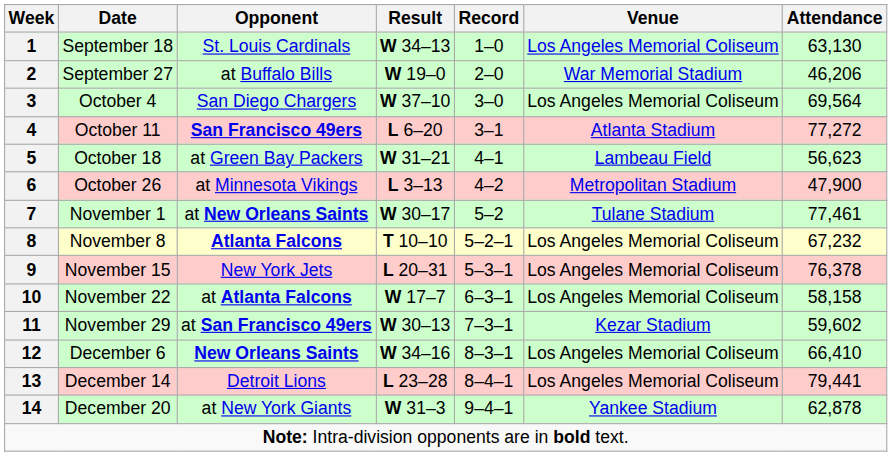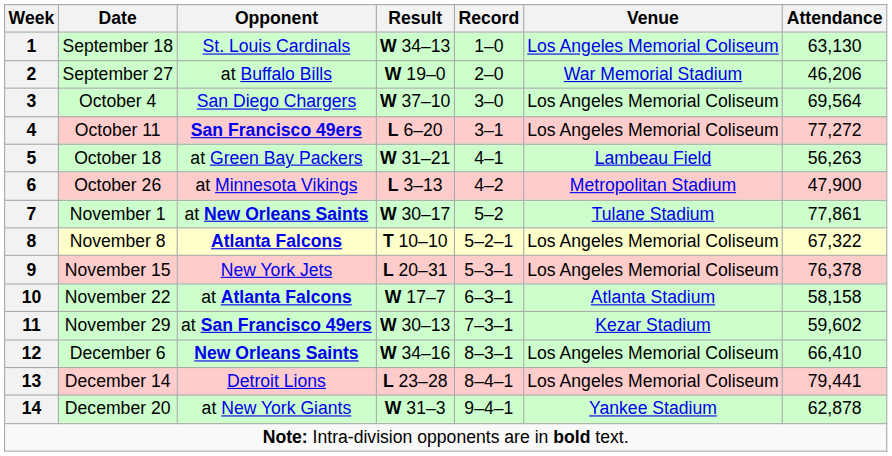(653, 130) Atlanta Stadium -> (653, 130) Los Angeles Memorial Coliseum
(835, 158) 56,623 -> (835, 158) 56,263
(835, 213) 77,461 -> (835, 213) 77,861
(835, 241) 67,232 -> (835, 241) 67,322
(653, 297) Los Angeles Memorial Coliseum -> (653, 297) Atlanta Stadium
